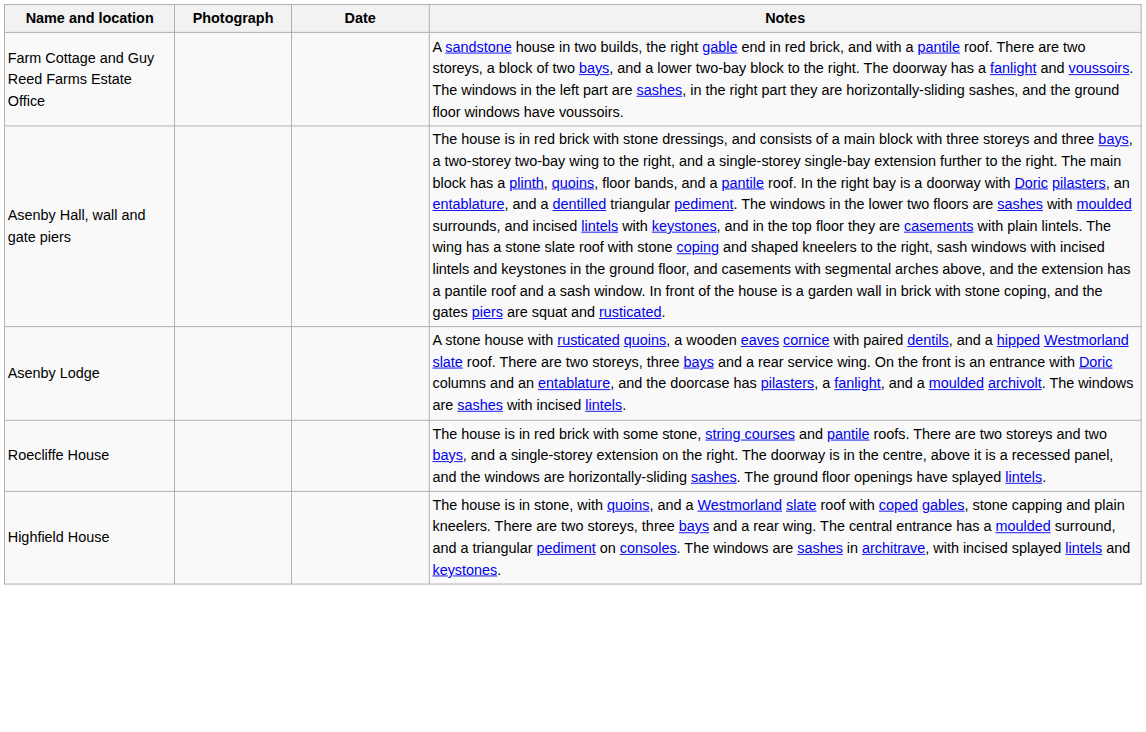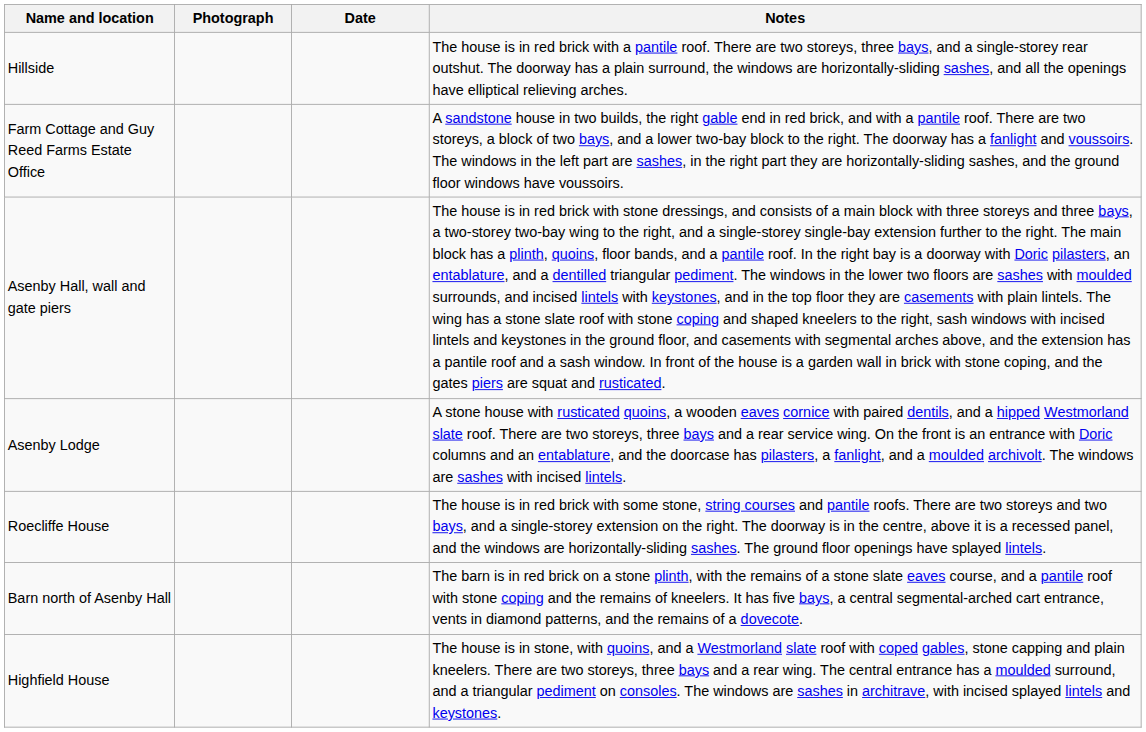+ row: (31, 68)
+ row: (89, 598)
